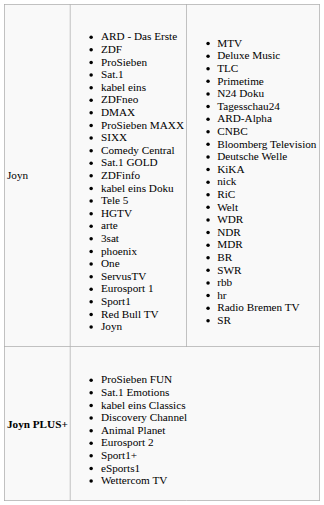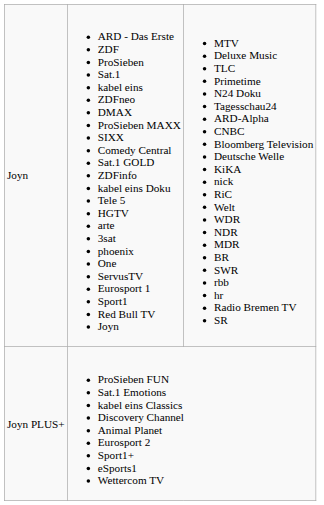(37, 423) bold -> (36, 423) normal
